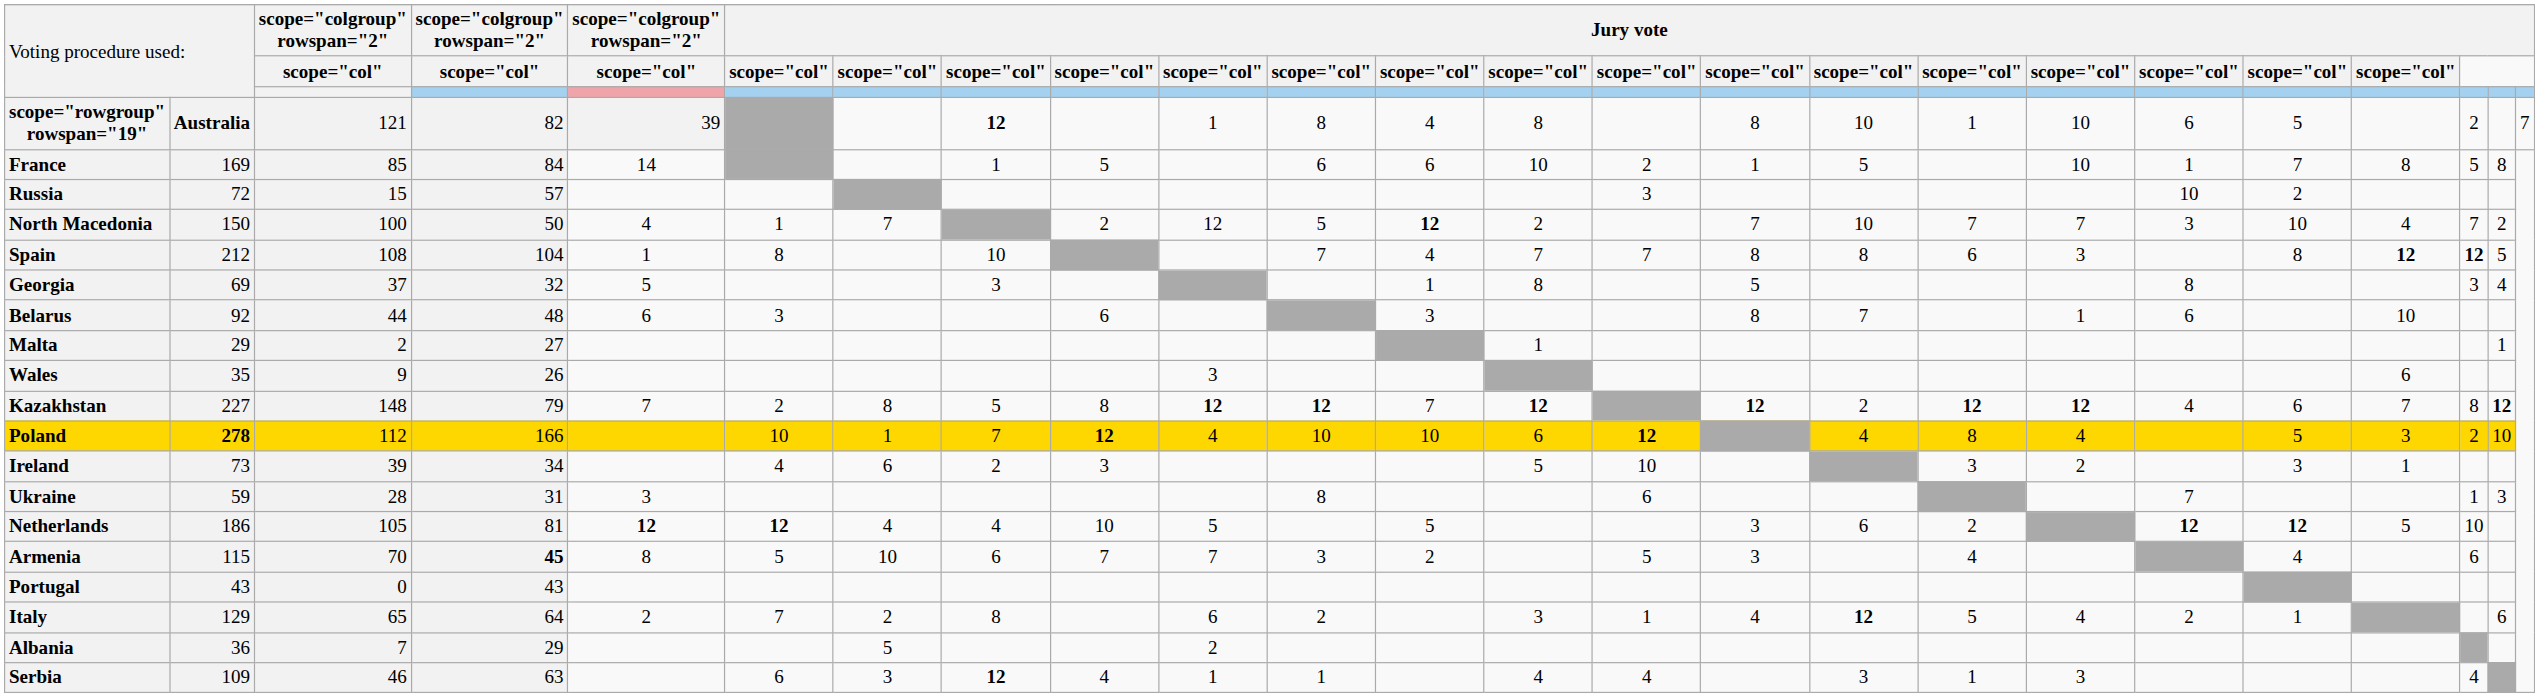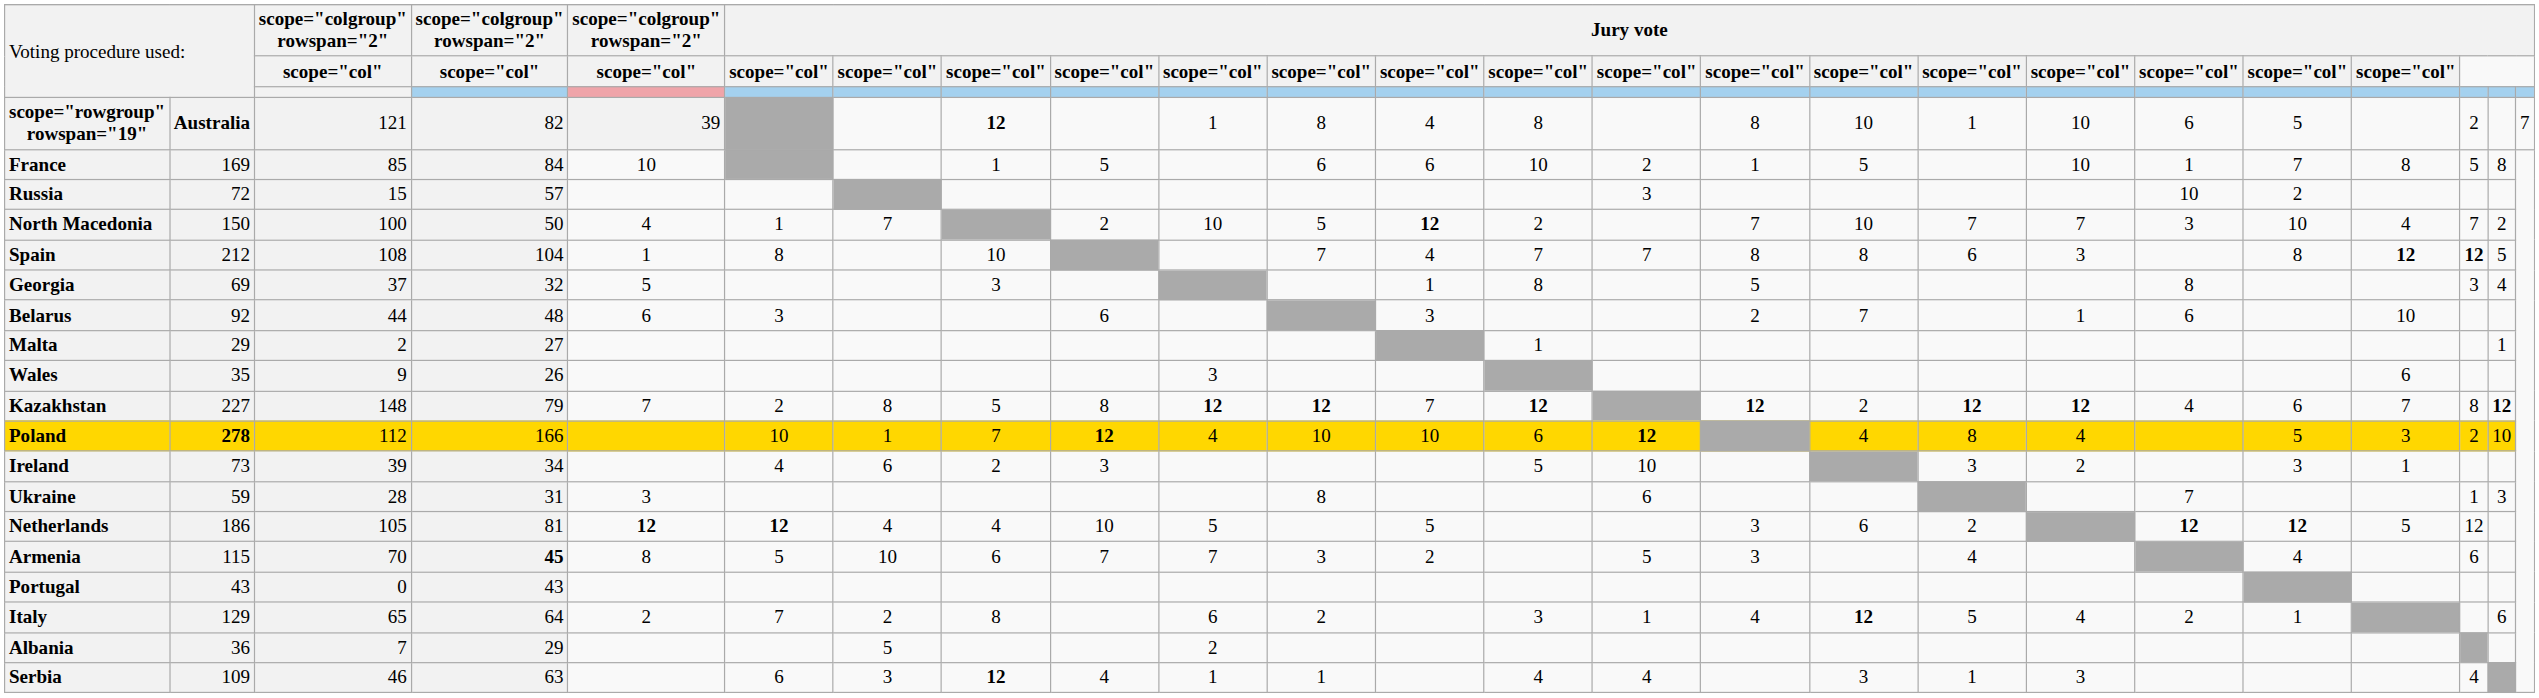(646, 164) 14 -> (646, 164) 10
(1213, 224) 12 -> (1213, 224) 10
(1755, 315) 8 -> (1755, 315) 2
(2474, 526) 10 -> (2474, 526) 12
